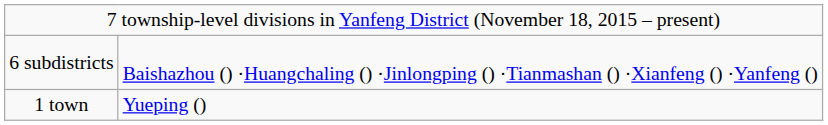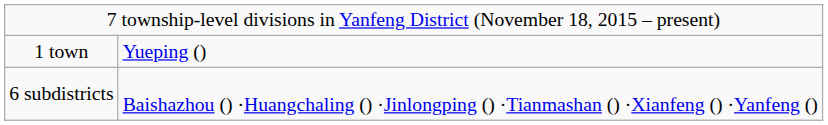rows swapped: (61, 62) <-> (61, 104)
